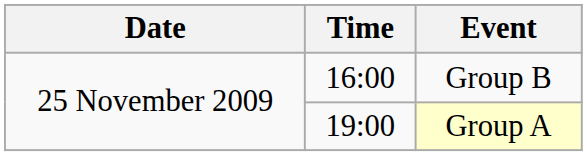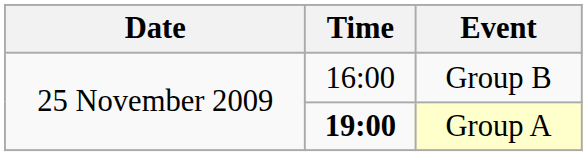(360, 125) normal -> (360, 125) bold
